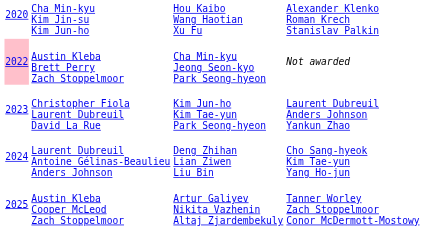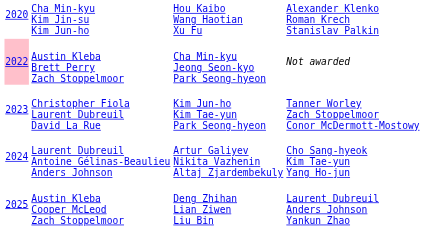(333, 115) Laurent Dubreuil Anders Johnson Yankun Zhao -> (353, 115) Tanner Worley Zach Stoppelmoor Conor McDermott-Mostowy
(205, 162) Deng Zhihan Lian Ziwen Liu Bin -> (228, 162) Artur Galiyev Nikita Vazhenin Altaj Zjardembekuly
(228, 209) Artur Galiyev Nikita Vazhenin Altaj Zjardembekuly -> (205, 209) Deng Zhihan Lian Ziwen Liu Bin
(353, 209) Tanner Worley Zach Stoppelmoor Conor McDermott-Mostowy -> (333, 209) Laurent Dubreuil Anders Johnson Yankun Zhao
